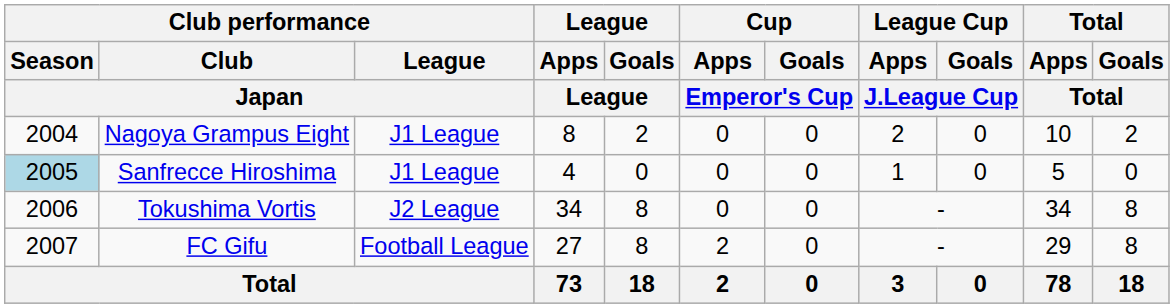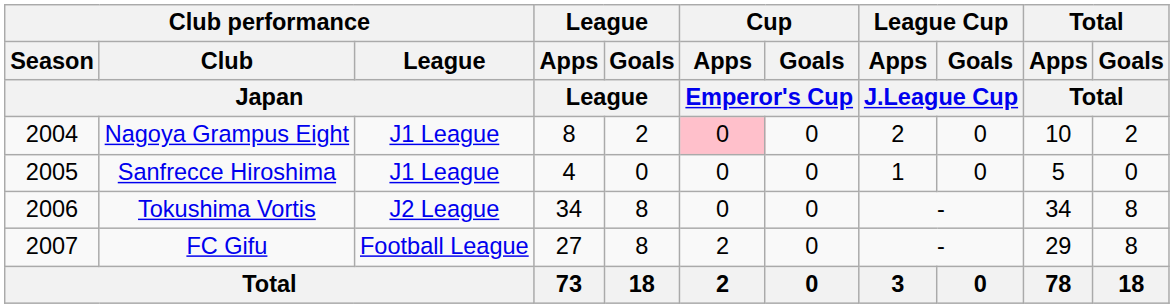(723, 135) no background -> (723, 135) pink background
(52, 172) lightblue background -> (52, 172) no background
